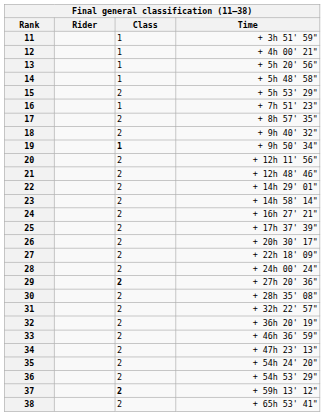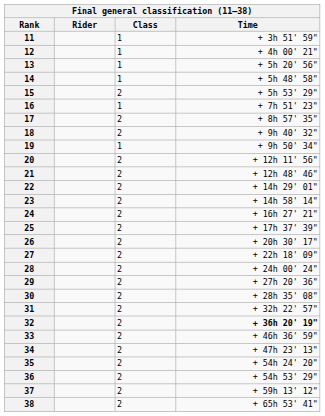(119, 147) bold -> (119, 147) normal
(119, 282) bold -> (119, 282) normal
(285, 323) normal -> (285, 323) bold
(119, 391) bold -> (119, 391) normal
